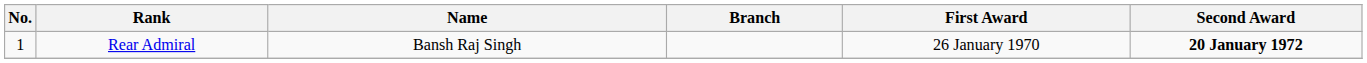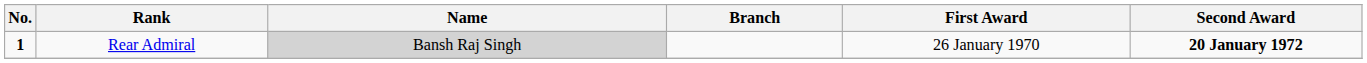(20, 44) normal -> (20, 44) bold
(467, 44) no background -> (467, 44) lightgrey background
